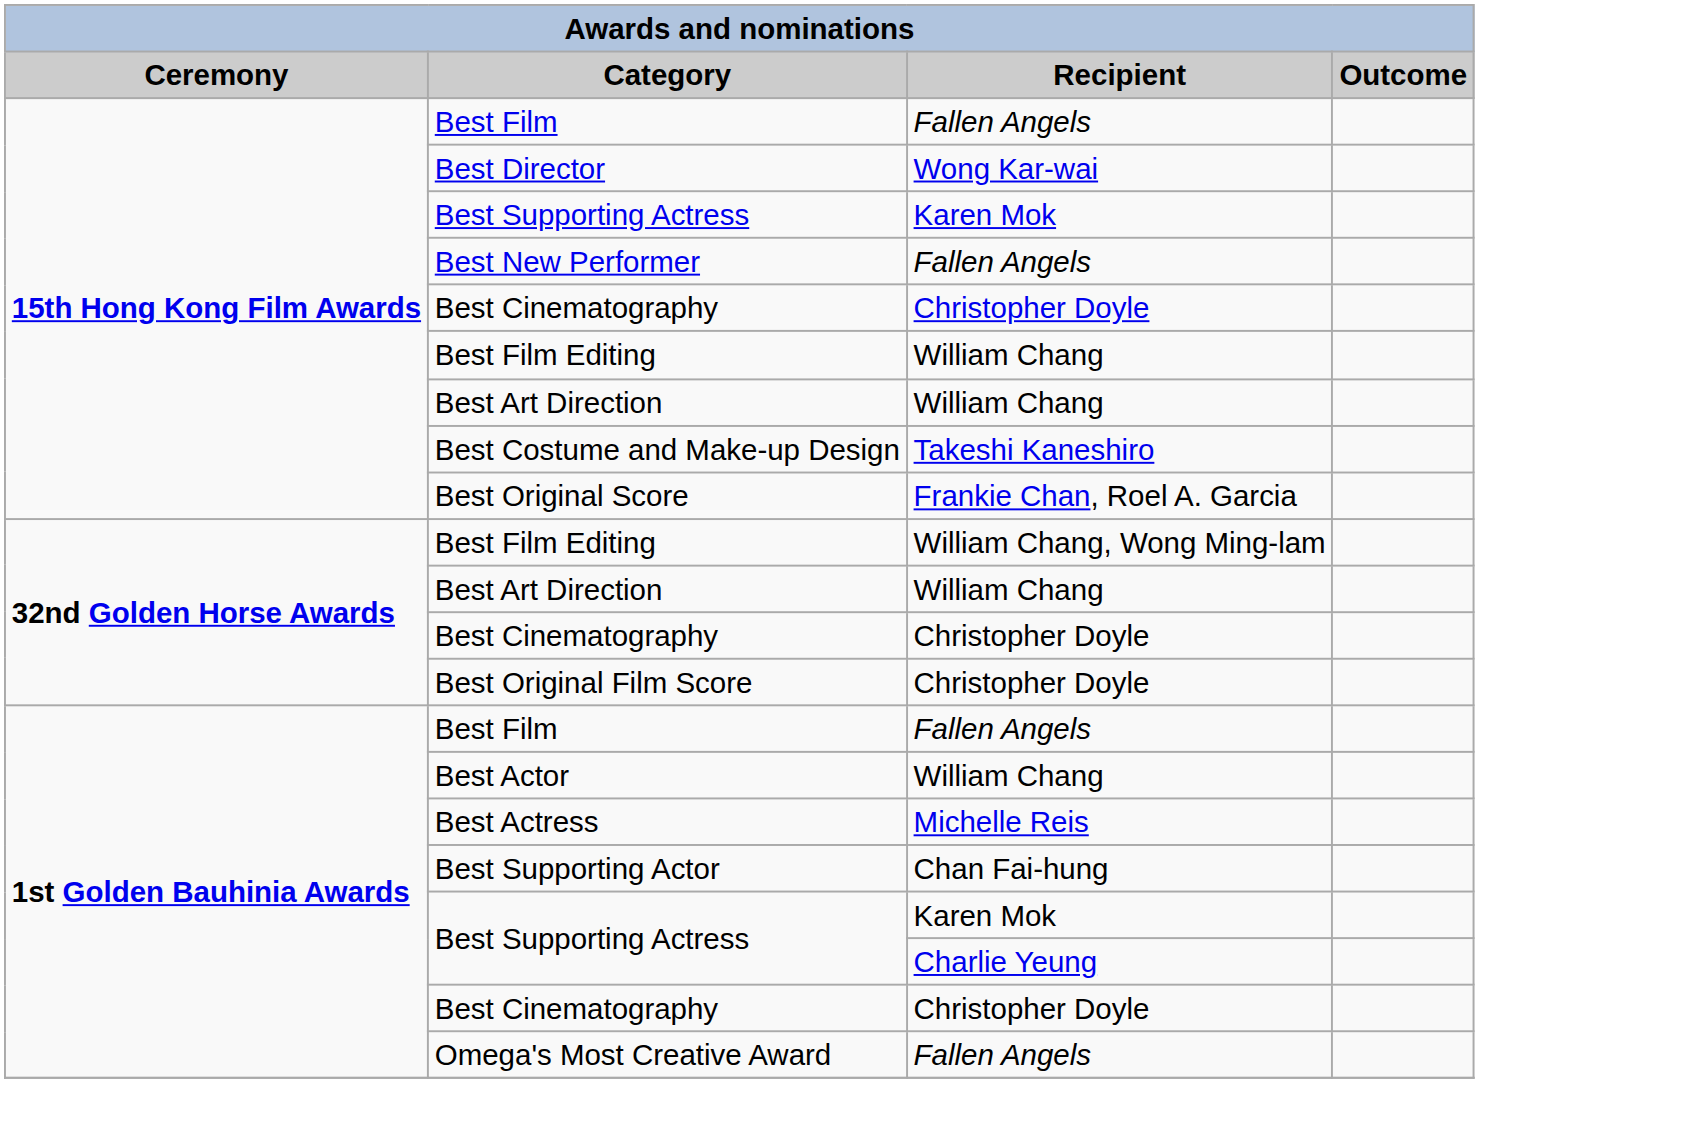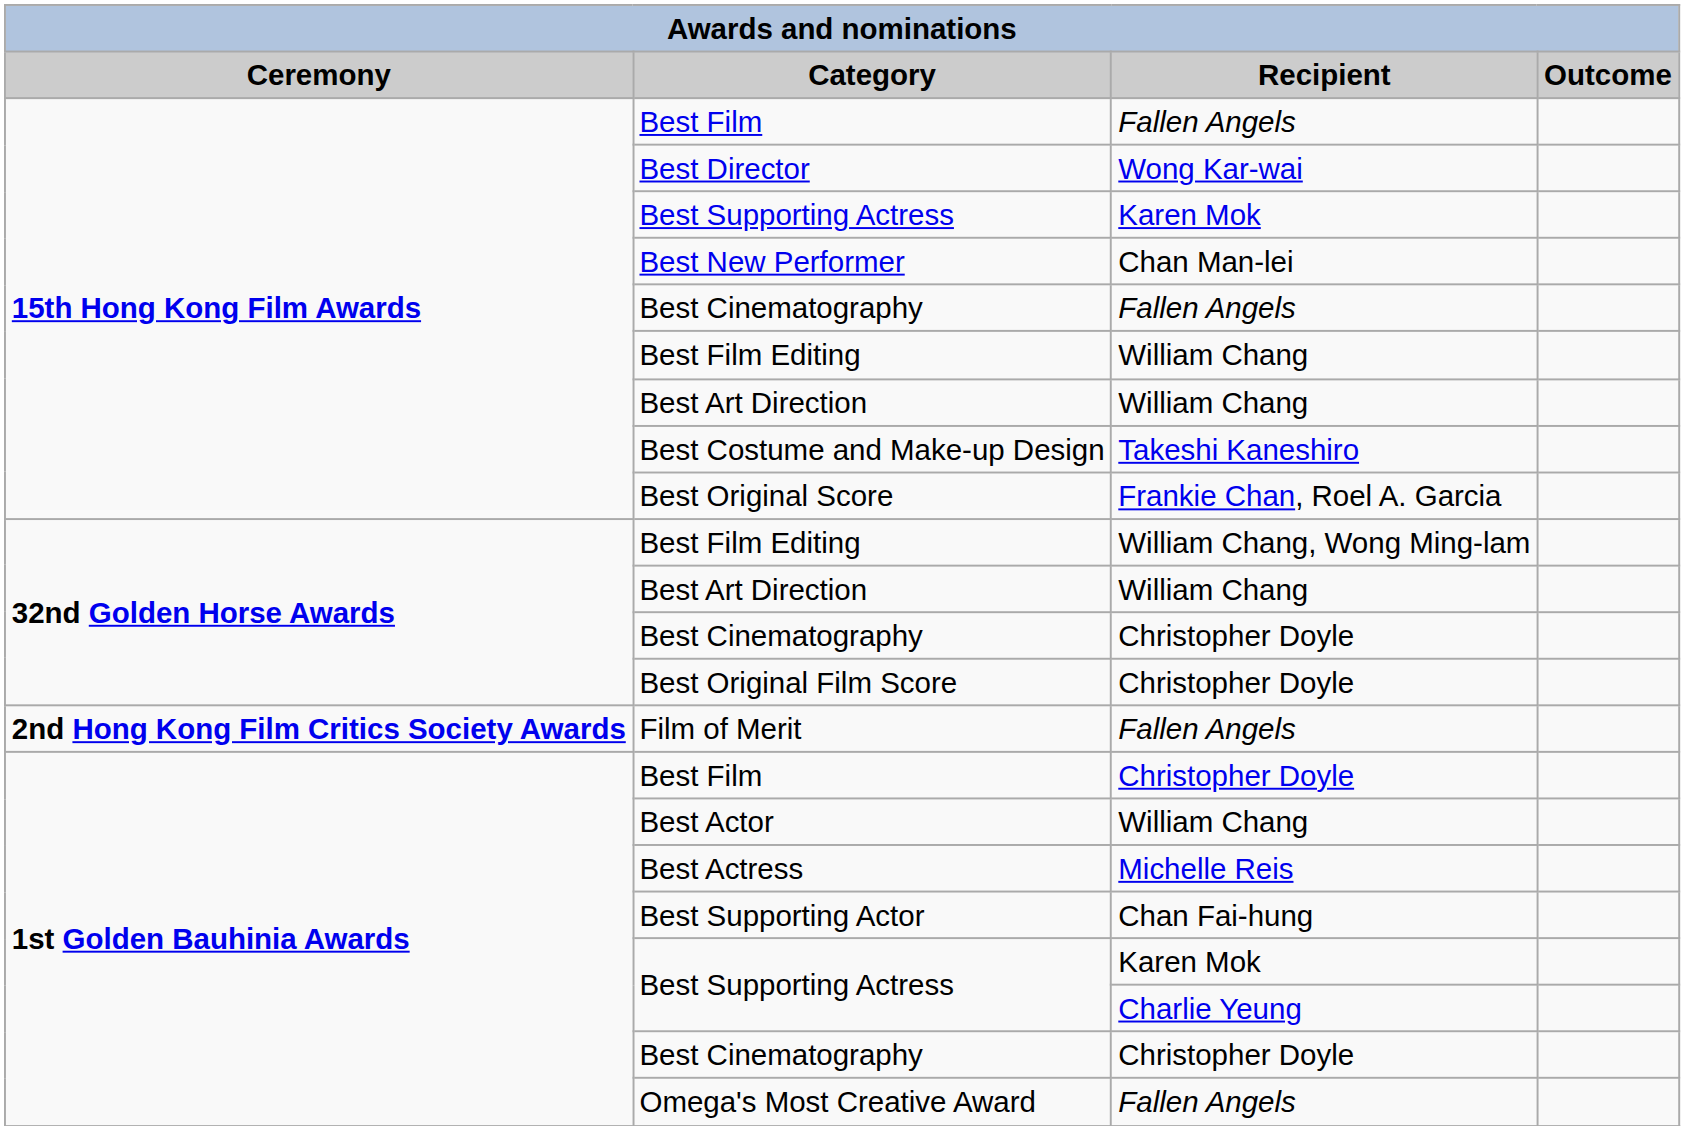(1002, 262) Fallen Angels -> (1206, 262) Chan Man-lei
(1032, 309) Christopher Doyle -> (1207, 309) Fallen Angels
+ row: (319, 729)
(1002, 729) Fallen Angels -> (1236, 775) Christopher Doyle
